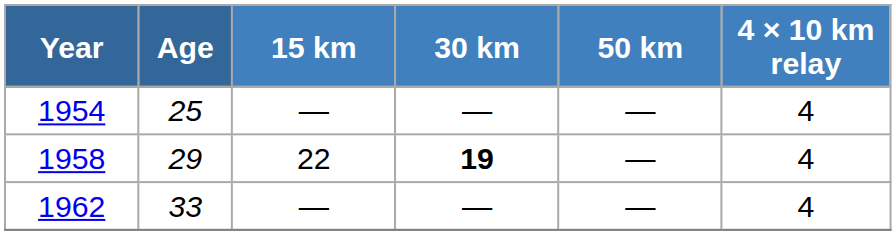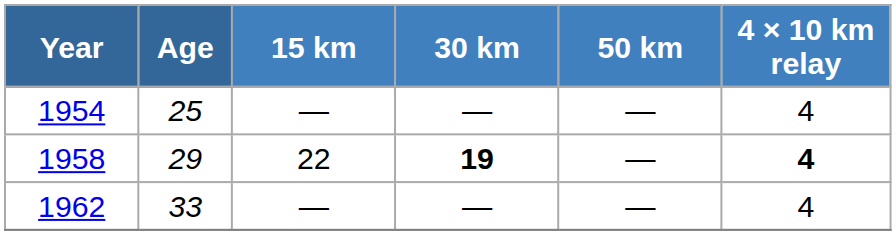(806, 159) normal -> (806, 159) bold
